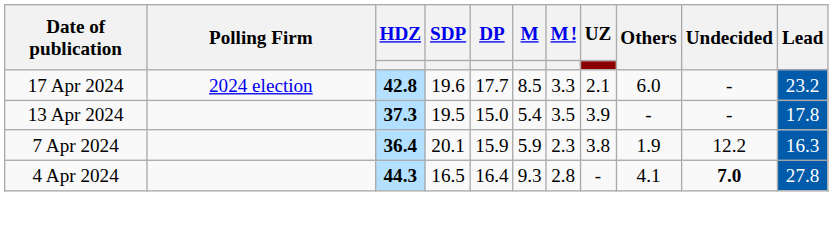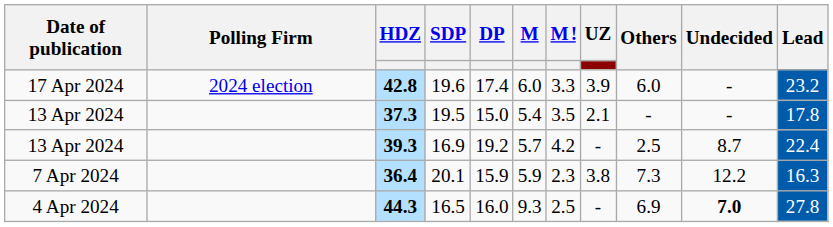(492, 85) 17.7 -> (492, 85) 17.4
(530, 85) 8.5 -> (530, 85) 6.0
(598, 85) 2.1 -> (598, 85) 3.9
(598, 115) 3.9 -> (598, 115) 2.1
+ row: (400, 146)
(649, 146) 1.9 -> (649, 176) 7.3
(492, 176) 16.4 -> (492, 206) 16.0
(563, 176) 2.8 -> (563, 206) 2.5
(649, 176) 4.1 -> (649, 206) 6.9
